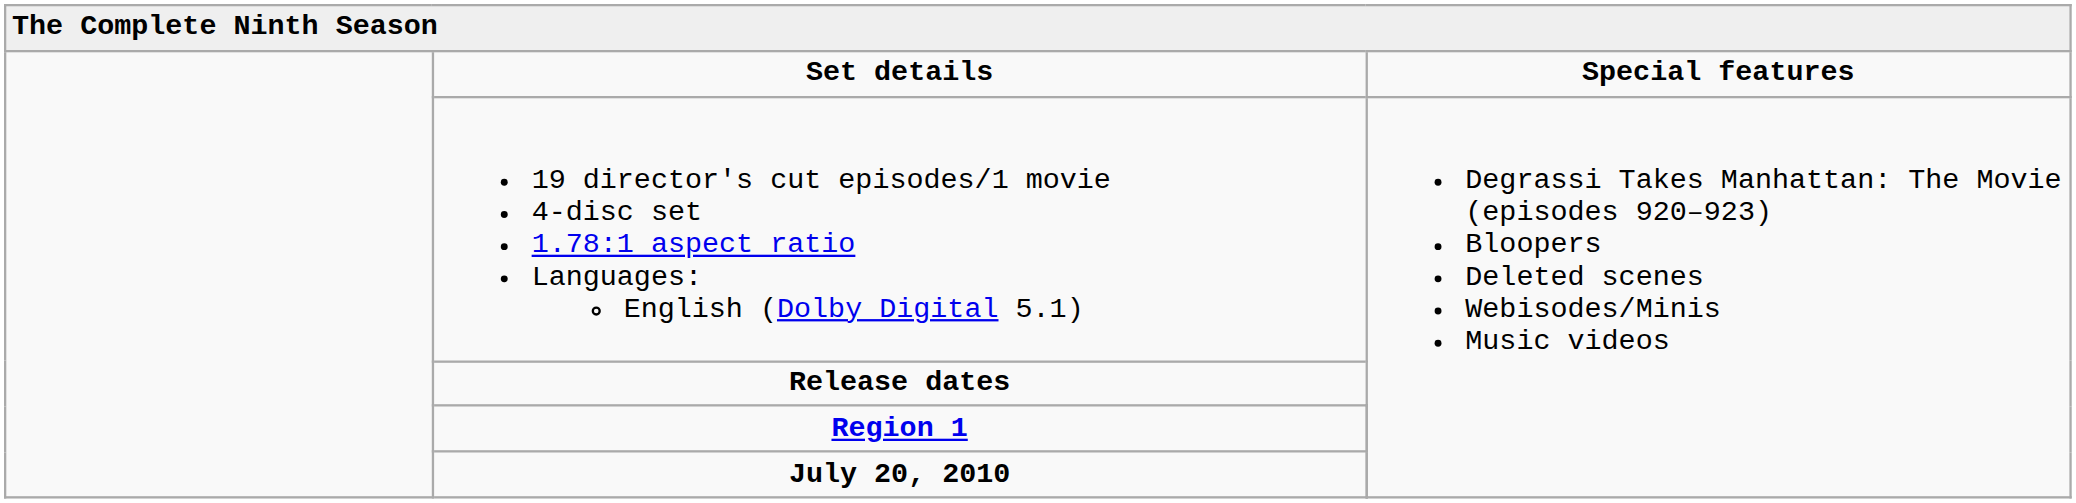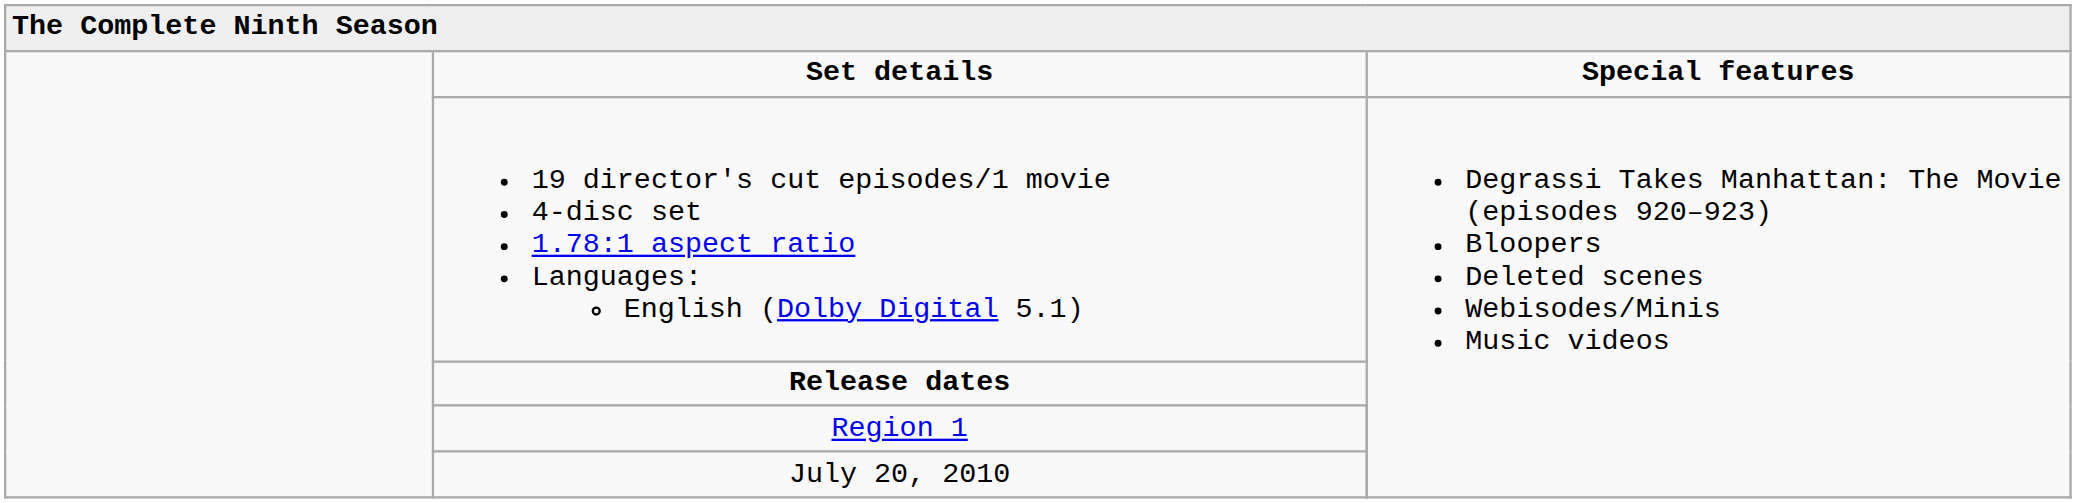(900, 430) bold -> (900, 430) normal
(900, 475) bold -> (900, 475) normal
